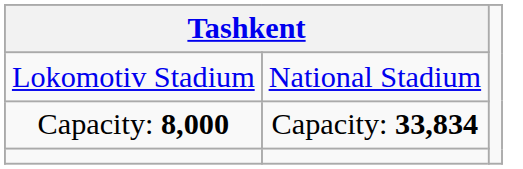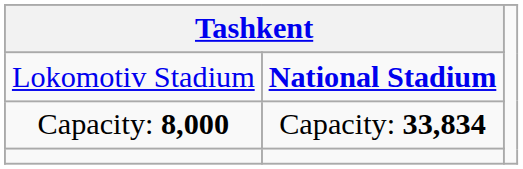(375, 76) normal -> (382, 76) bold
